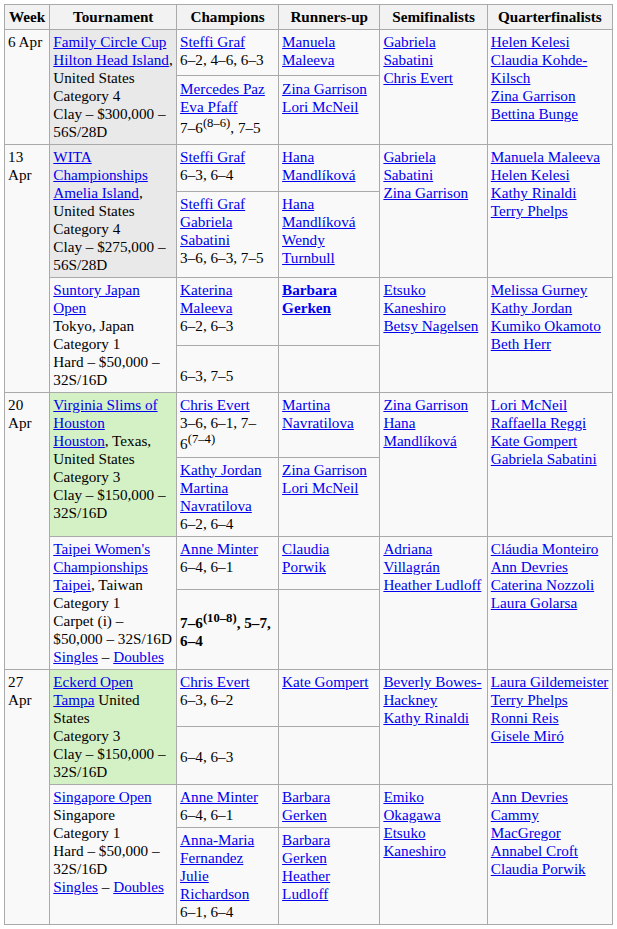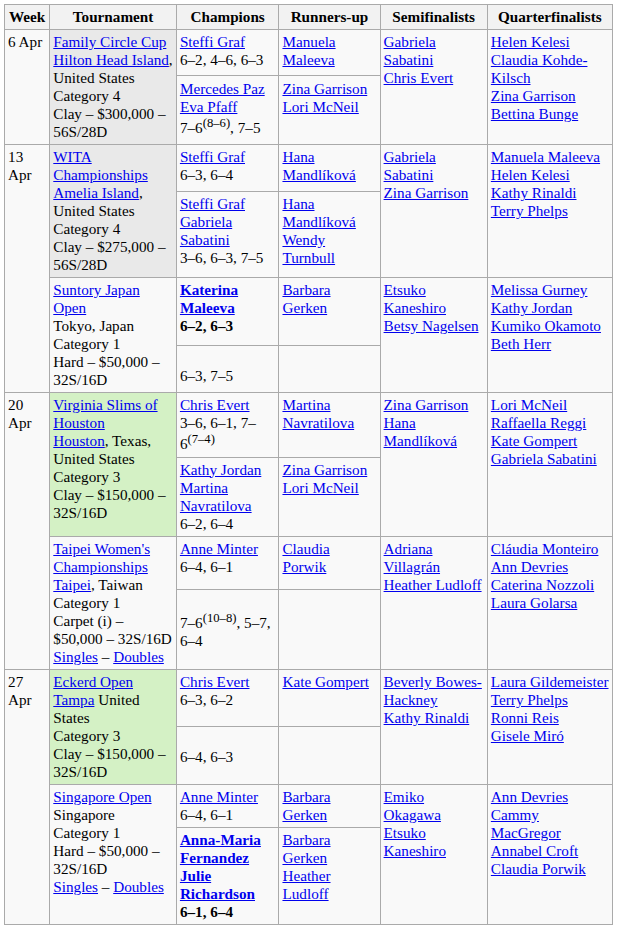(207, 308) normal -> (209, 308) bold
(310, 299) bold -> (306, 299) normal
(225, 630) bold -> (225, 630) normal
(217, 875) normal -> (220, 875) bold
